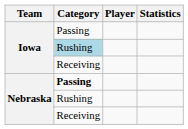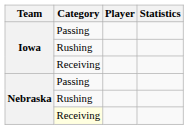(74, 47) lightblue background -> (74, 47) no background
(74, 81) bold -> (73, 81) normal
(78, 115) no background -> (78, 115) lightyellow background
